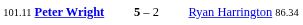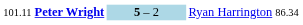(146, 12) no background -> (146, 12) lightblue background
